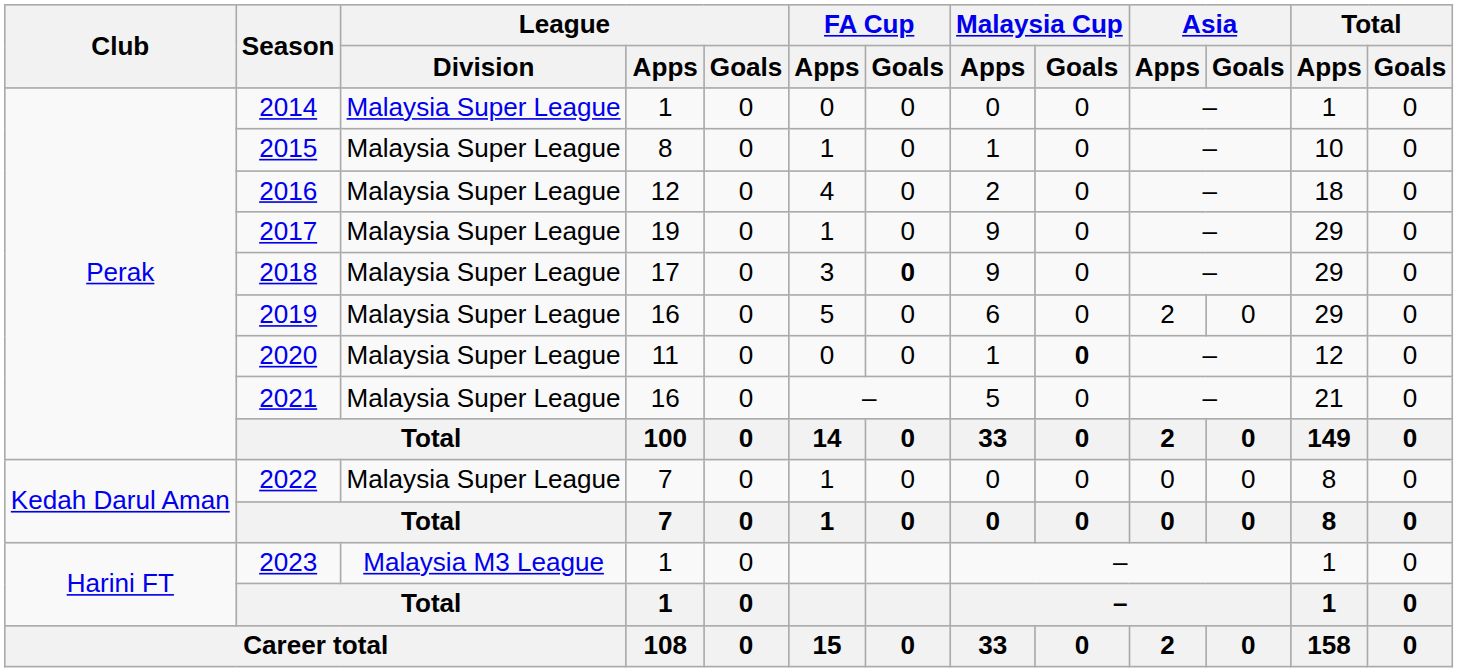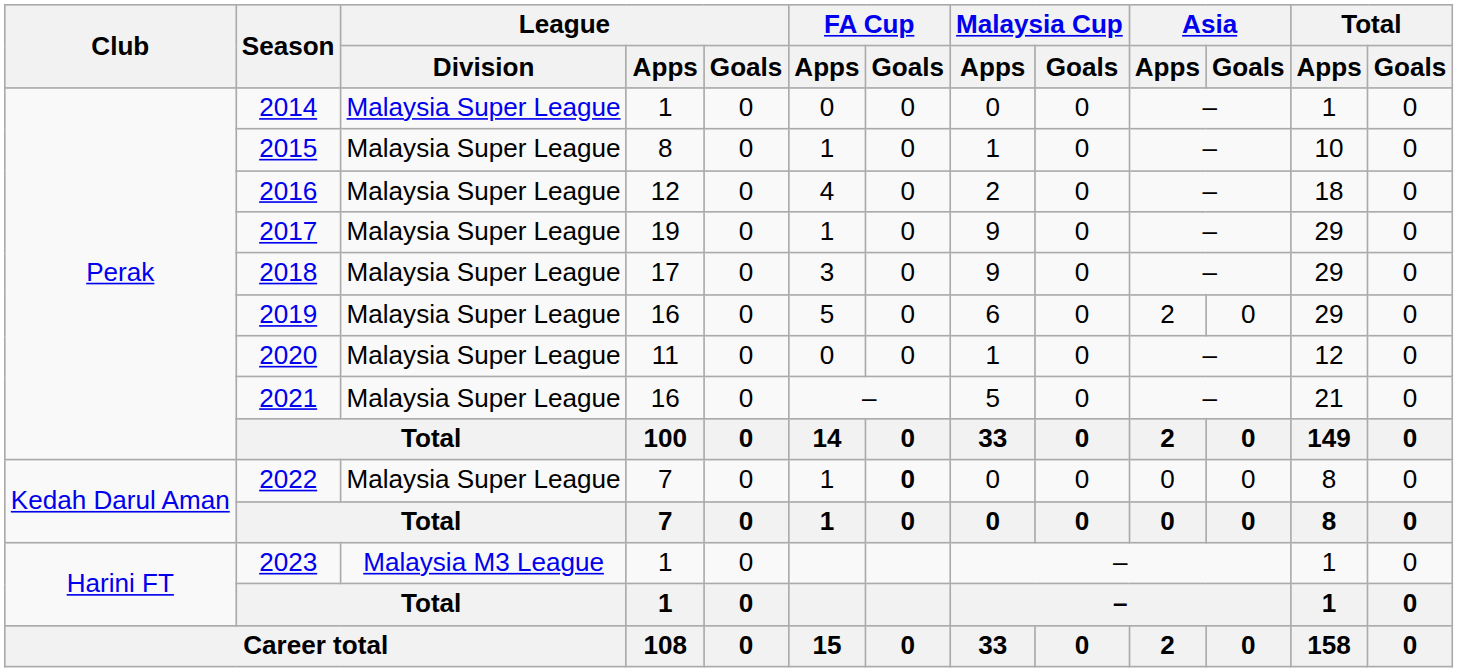(908, 273) bold -> (908, 273) normal
(1082, 356) bold -> (1082, 356) normal
(908, 480) normal -> (908, 480) bold
